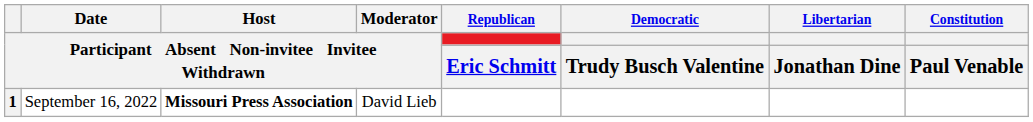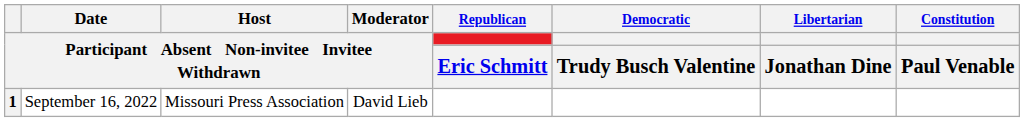(259, 101) bold -> (254, 101) normal
